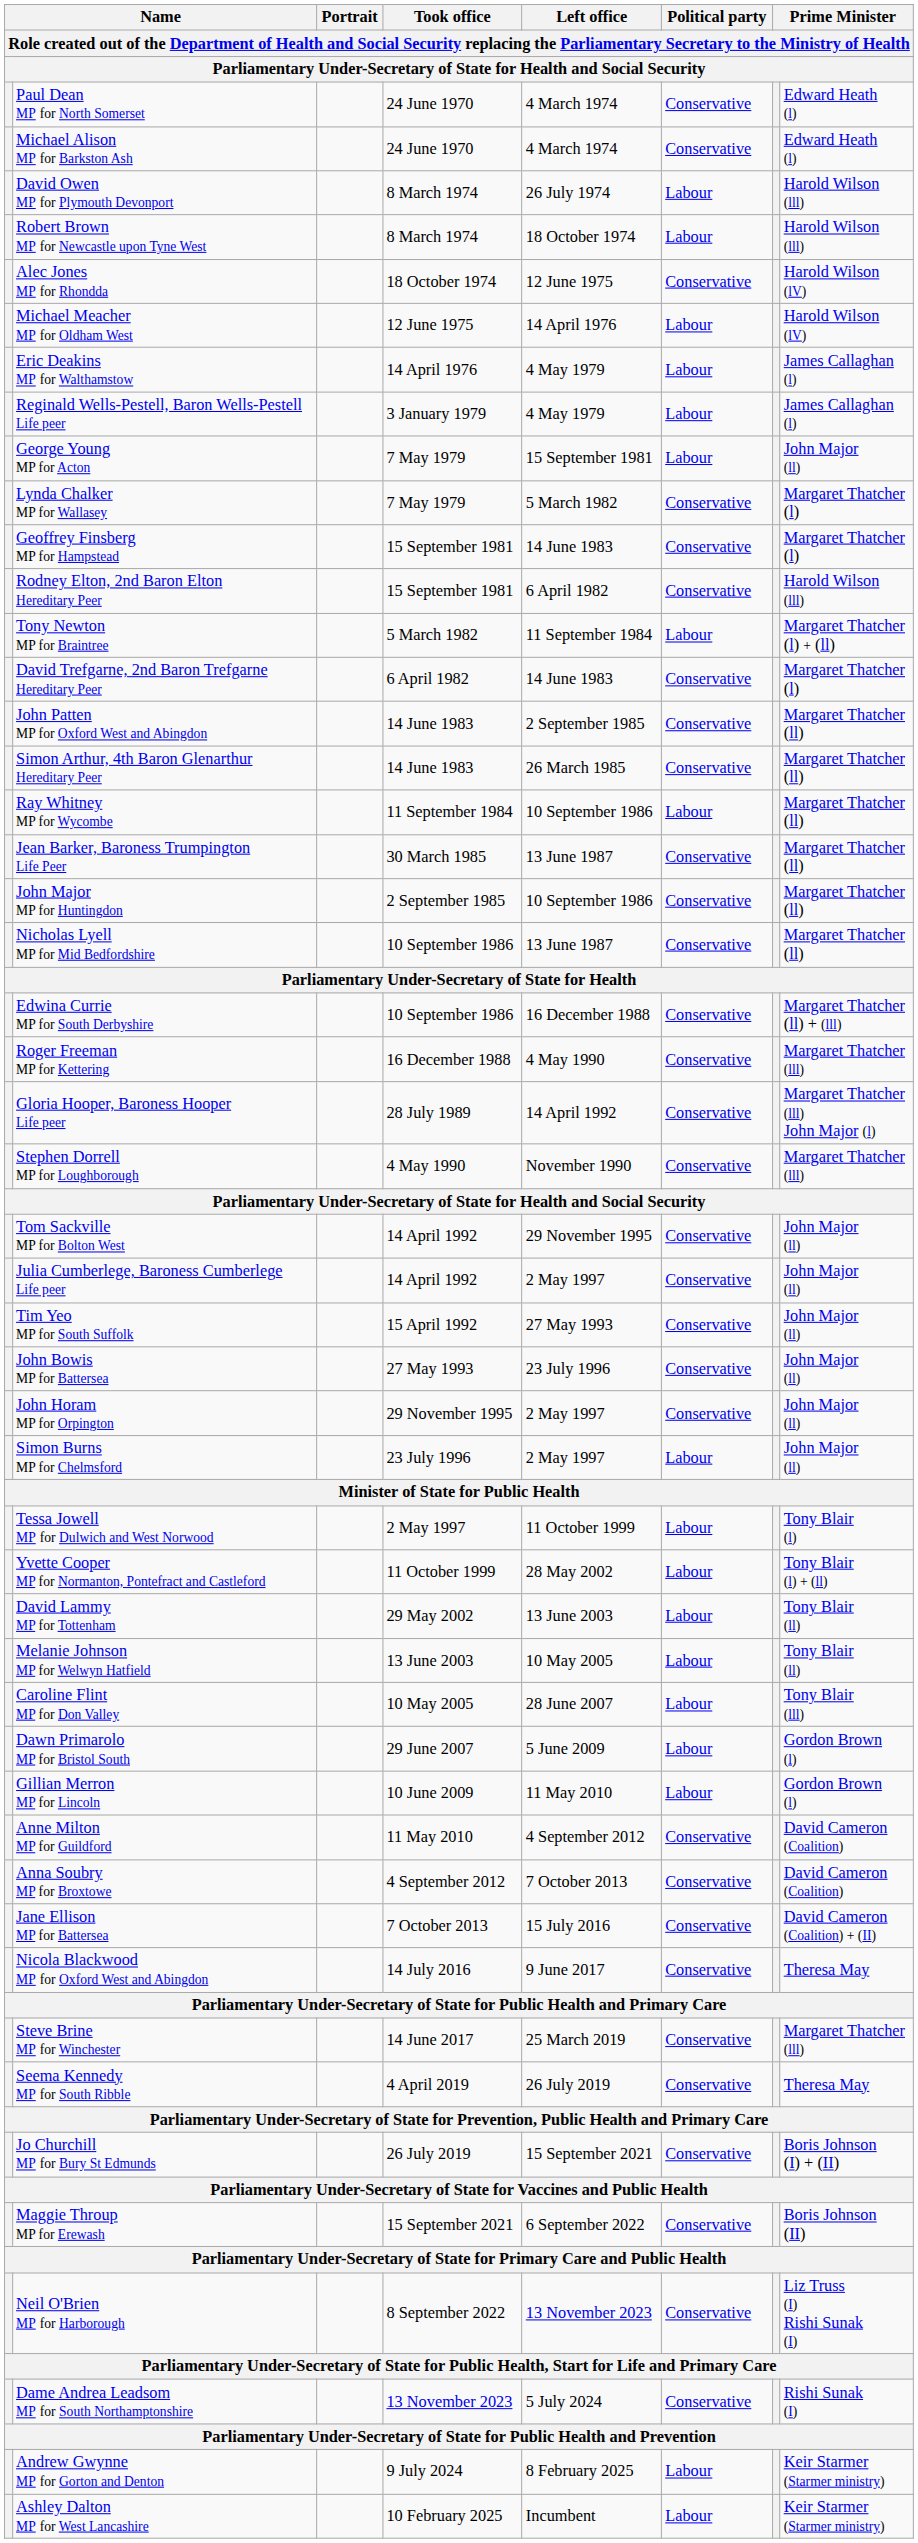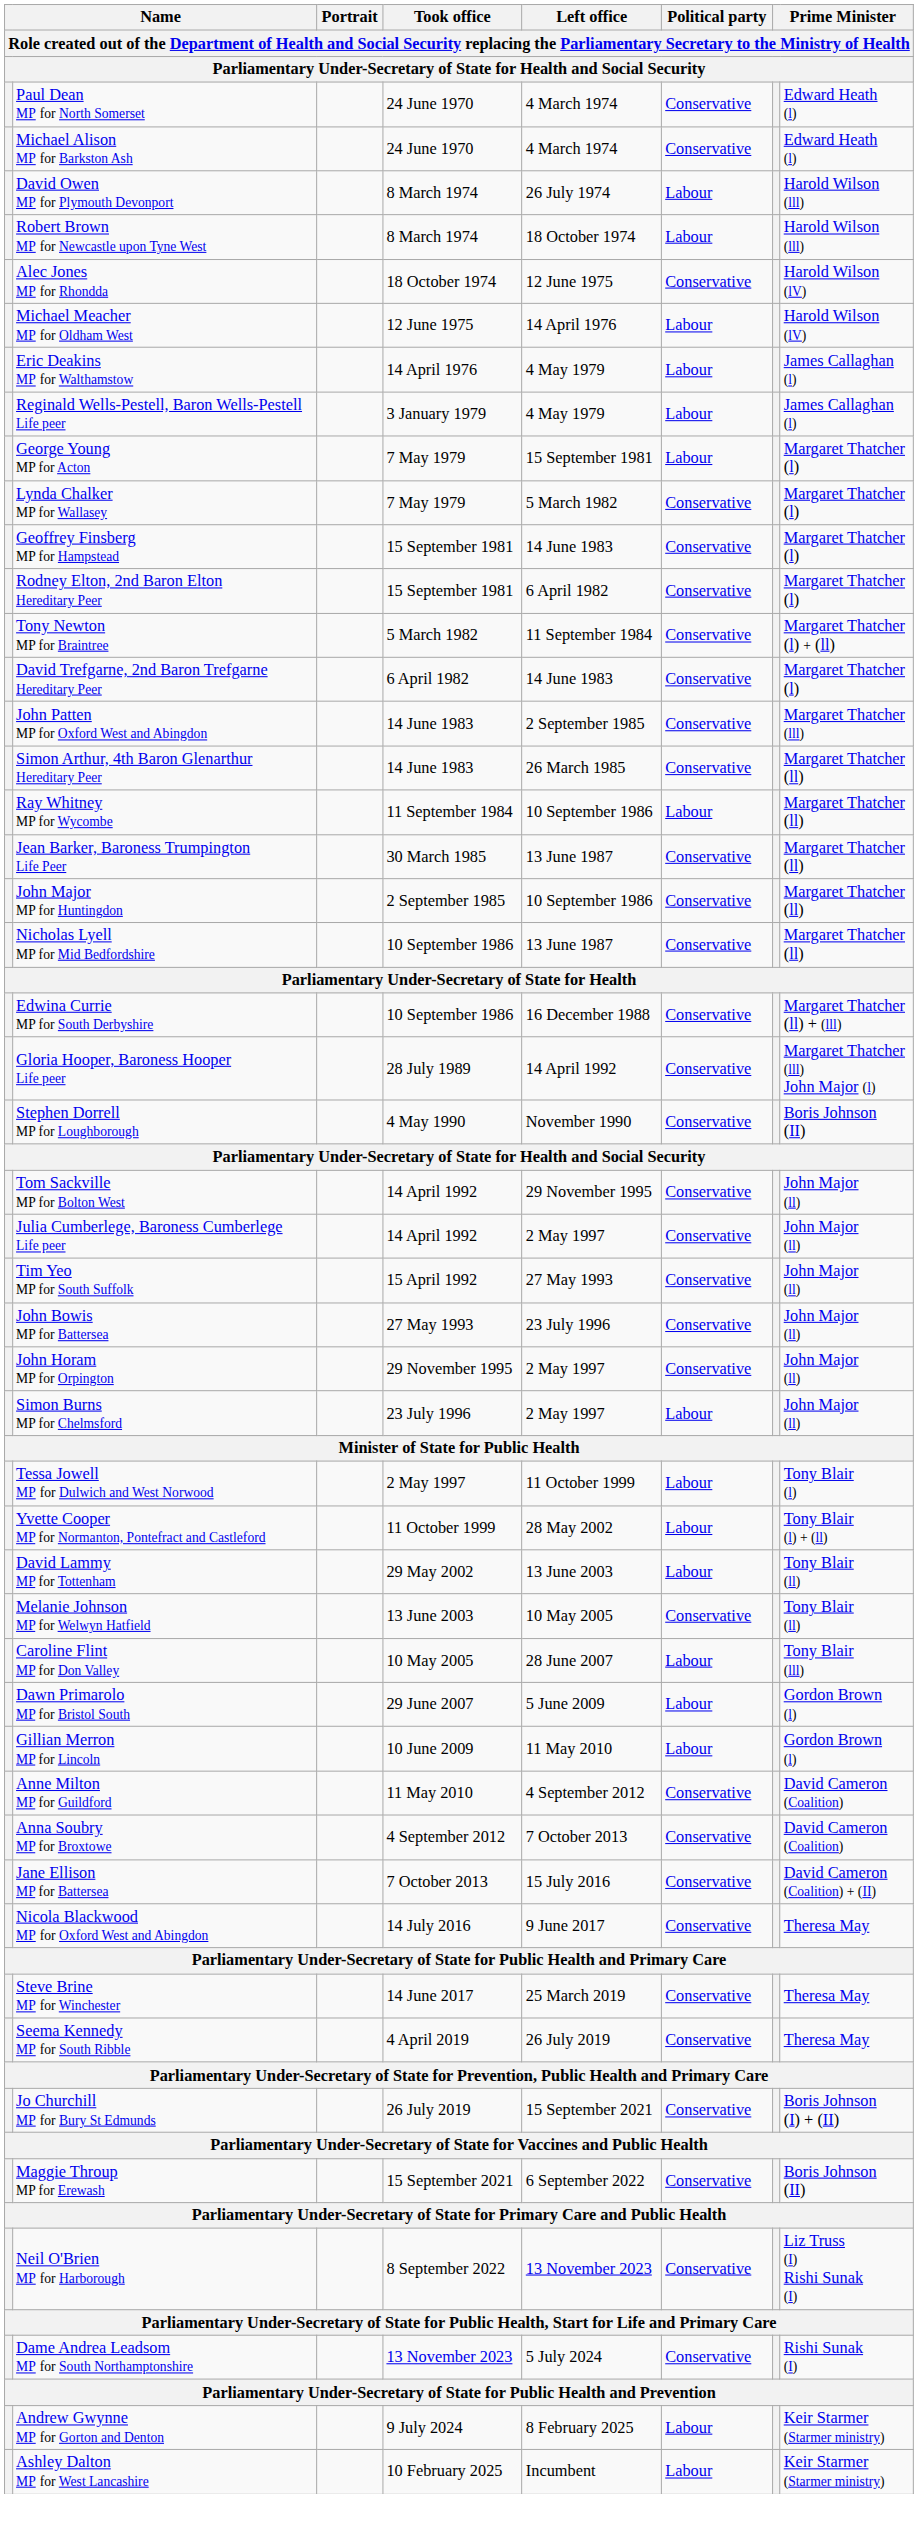(821, 458) John Major (ll) -> (844, 458) Margaret Thatcher (l)
(832, 590) Harold Wilson (lll) -> (844, 590) Margaret Thatcher (l)
(689, 635) Labour -> (708, 635) Conservative
(844, 723) Margaret Thatcher (ll) -> (844, 723) Margaret Thatcher (lll)
- row: (67, 1059)
(844, 1166) Margaret Thatcher (lll) -> (830, 1121) Boris Johnson (II)
(689, 1660) Labour -> (708, 1616) Conservative
(844, 2040) Margaret Thatcher (lll) -> (827, 1995) Theresa May
